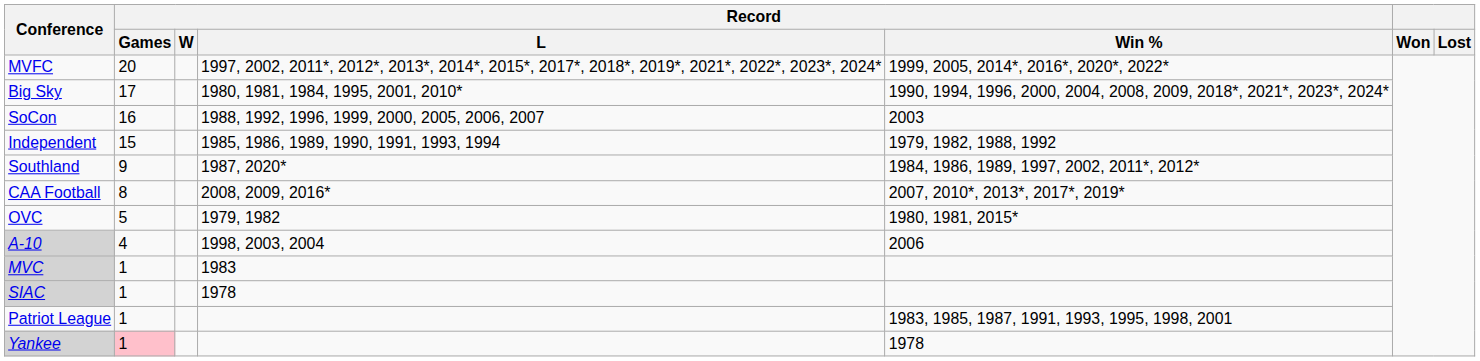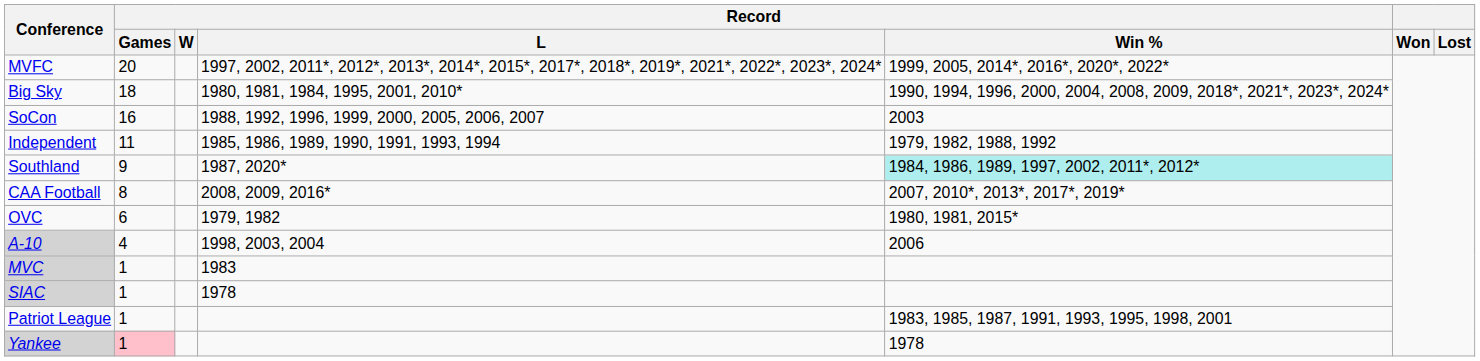(127, 92) 17 -> (127, 92) 18
(127, 142) 15 -> (127, 142) 11
(1044, 167) no background -> (1044, 167) paleturquoise background
(123, 218) 5 -> (123, 218) 6
